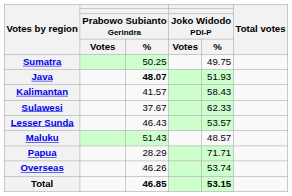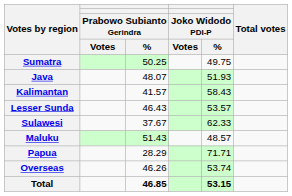(155, 77) bold -> (155, 77) normal
rows swapped: (42, 123) <-> (42, 107)
